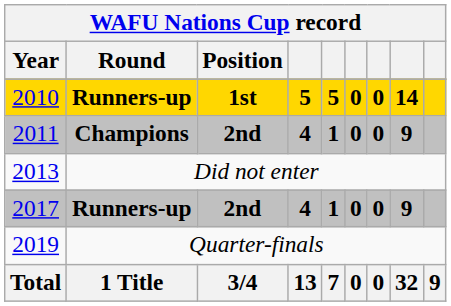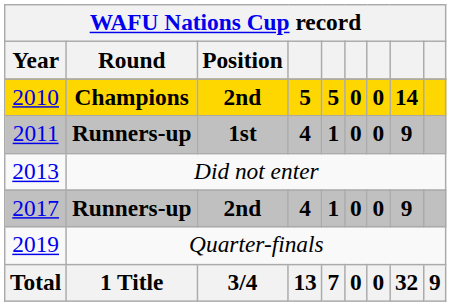(132, 97) Runners-up -> (132, 97) Champions
(242, 97) 1st -> (242, 97) 2nd
(132, 134) Champions -> (132, 134) Runners-up
(242, 134) 2nd -> (242, 134) 1st
